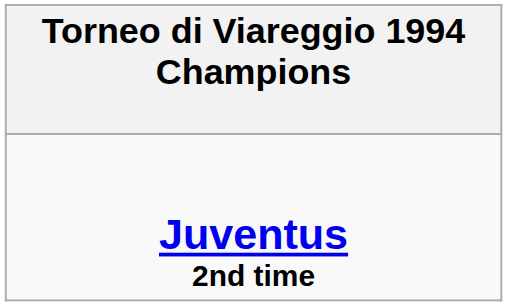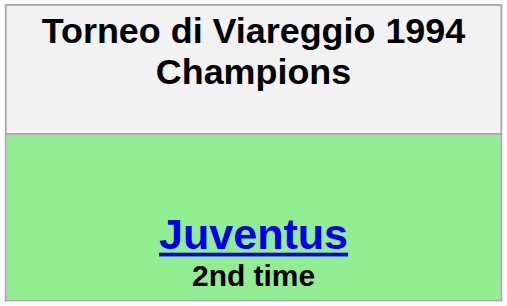(254, 250) no background -> (254, 250) lightgreen background
